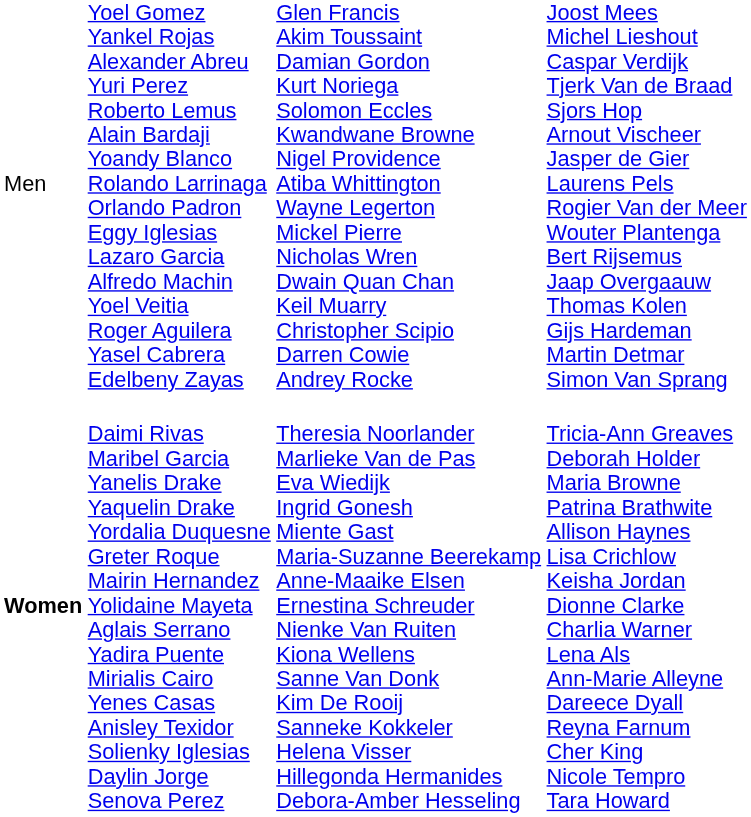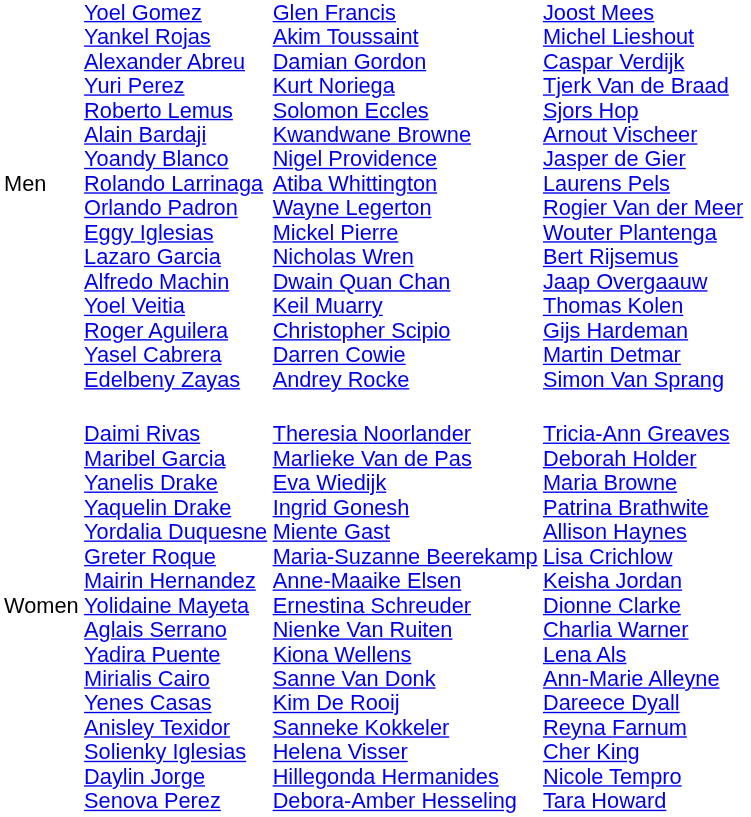(43, 605) bold -> (41, 605) normal
